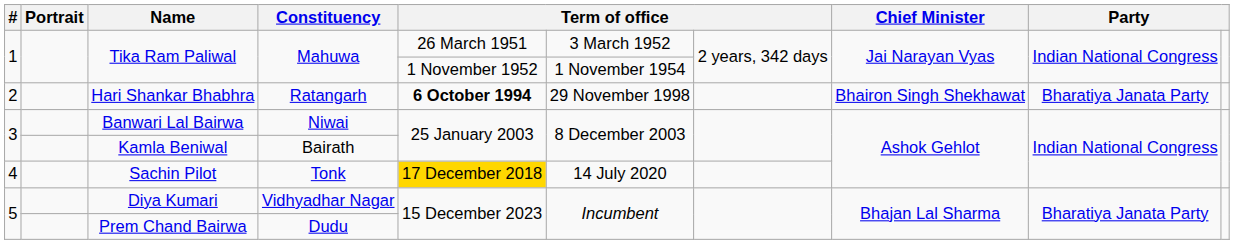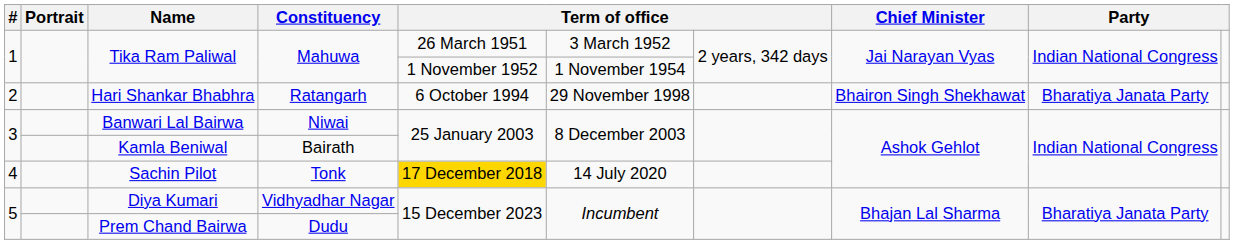(472, 95) bold -> (472, 95) normal
